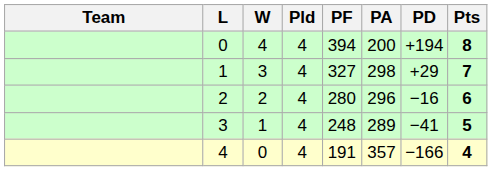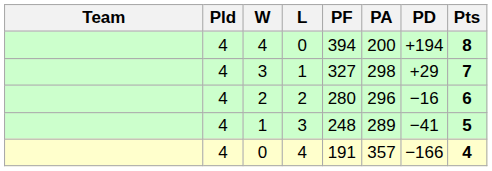columns swapped: (302, 17) <-> (223, 17)
